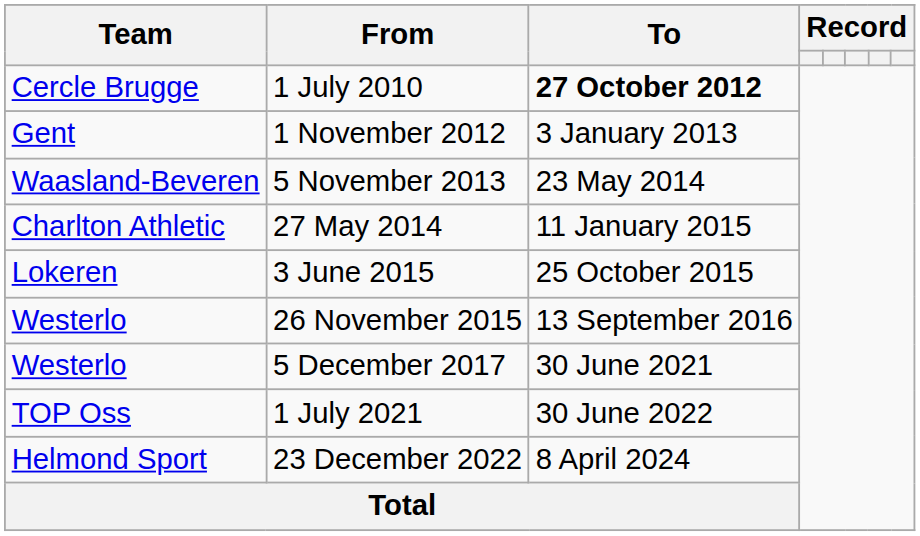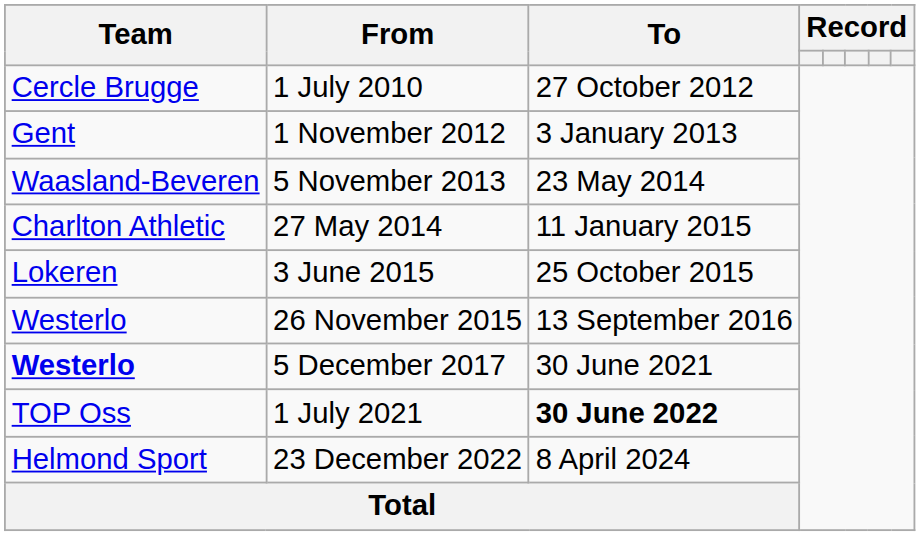(649, 87) bold -> (645, 87) normal
(69, 366) normal -> (73, 366) bold
(624, 412) normal -> (627, 412) bold
